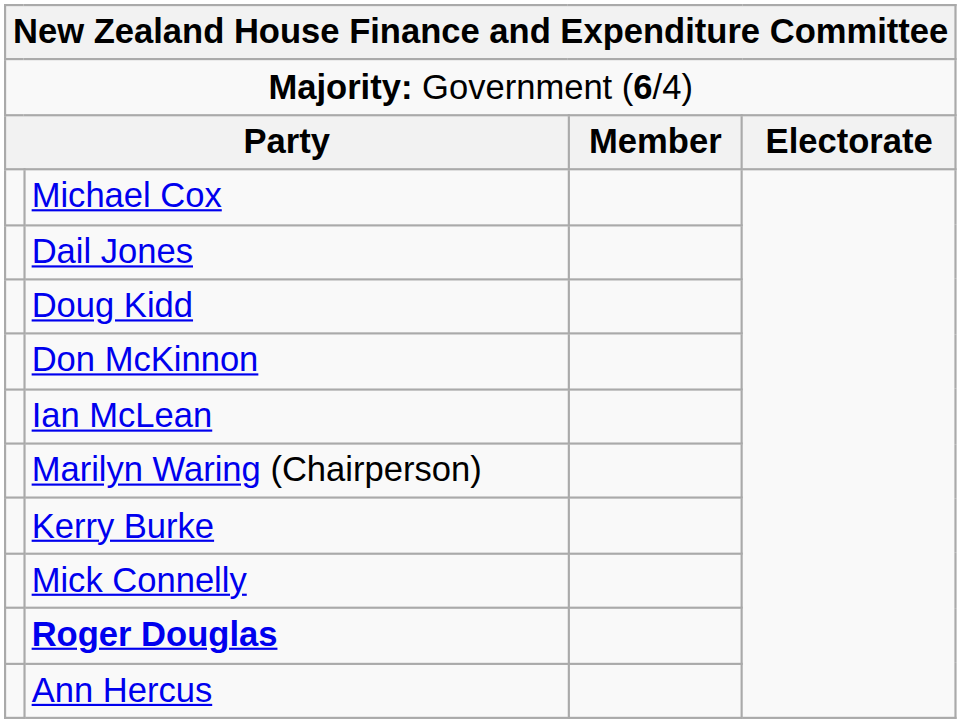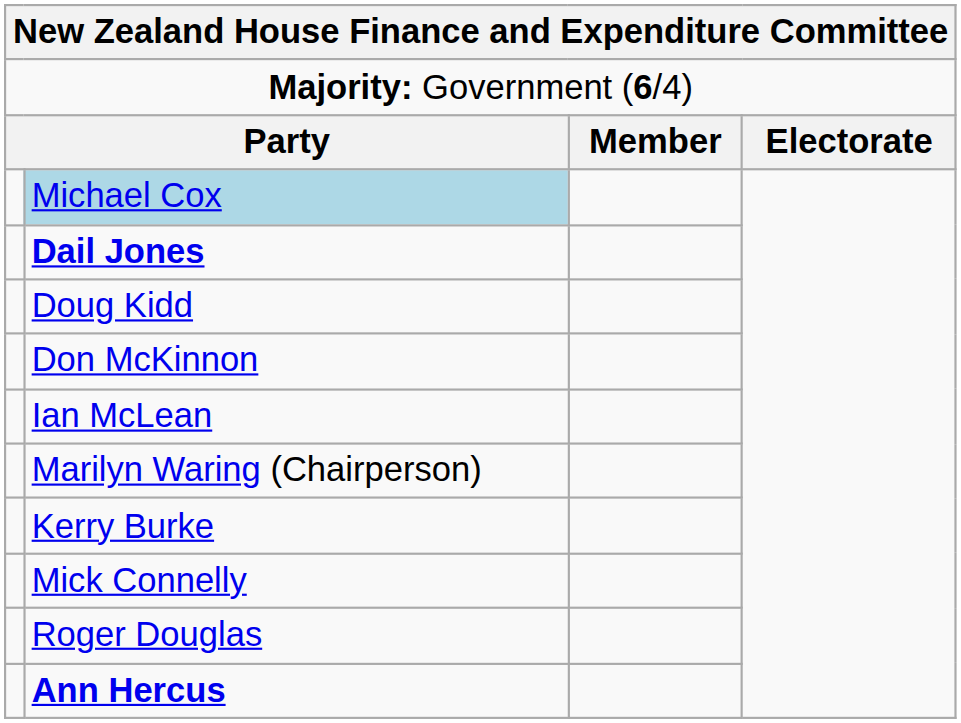(127, 196) no background -> (127, 196) lightblue background
(112, 251) normal -> (118, 251) bold
(155, 634) bold -> (147, 634) normal
(122, 689) normal -> (129, 689) bold
